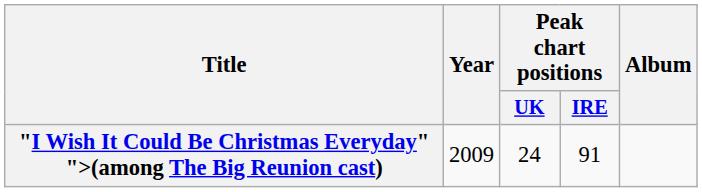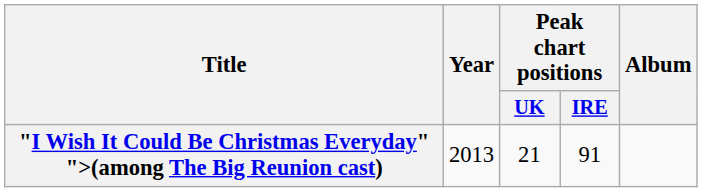(472, 155) 2009 -> (472, 155) 2013
(529, 155) 24 -> (529, 155) 21
